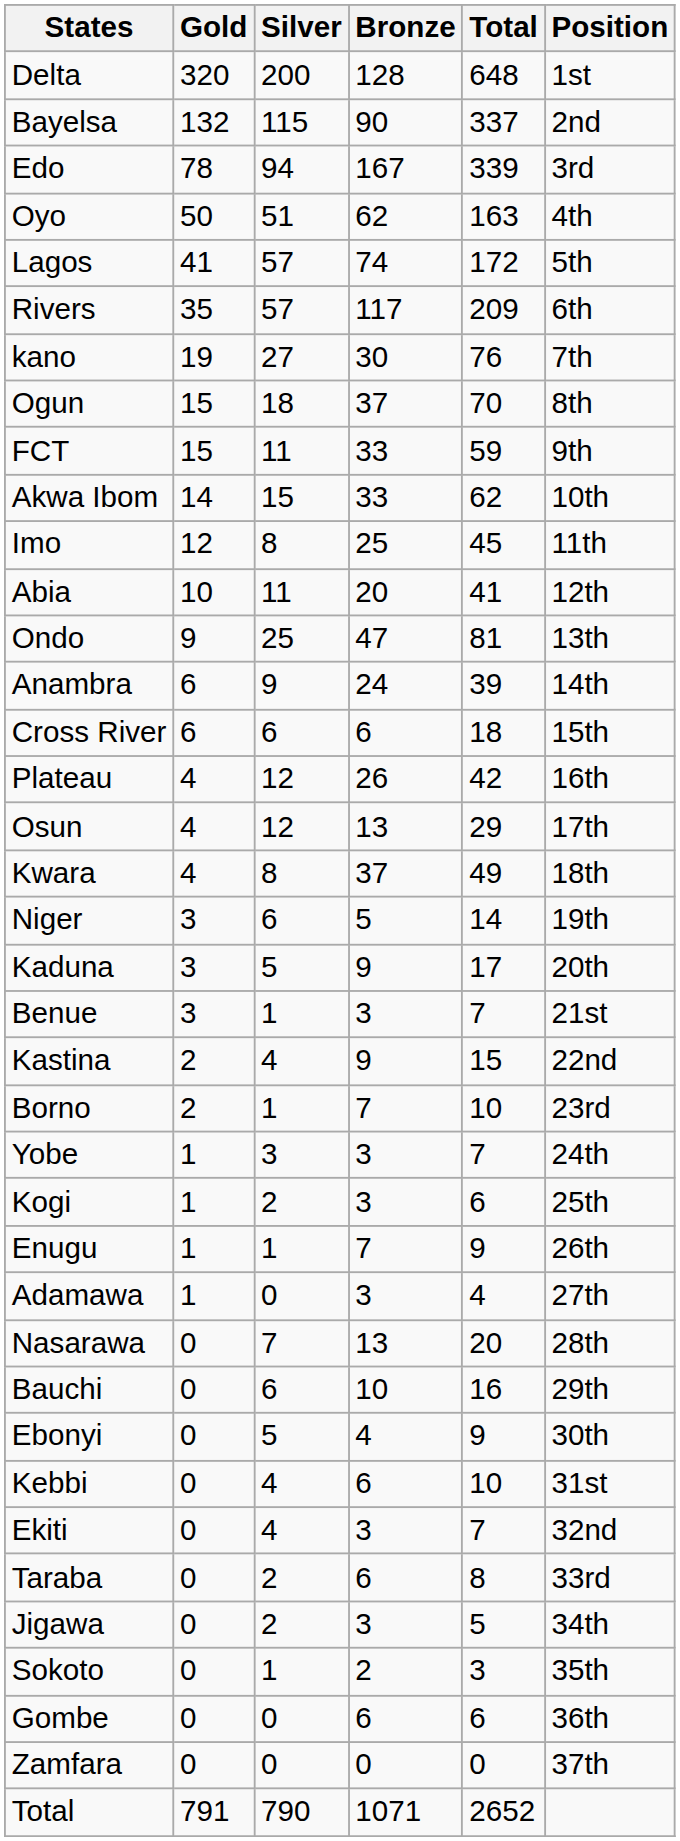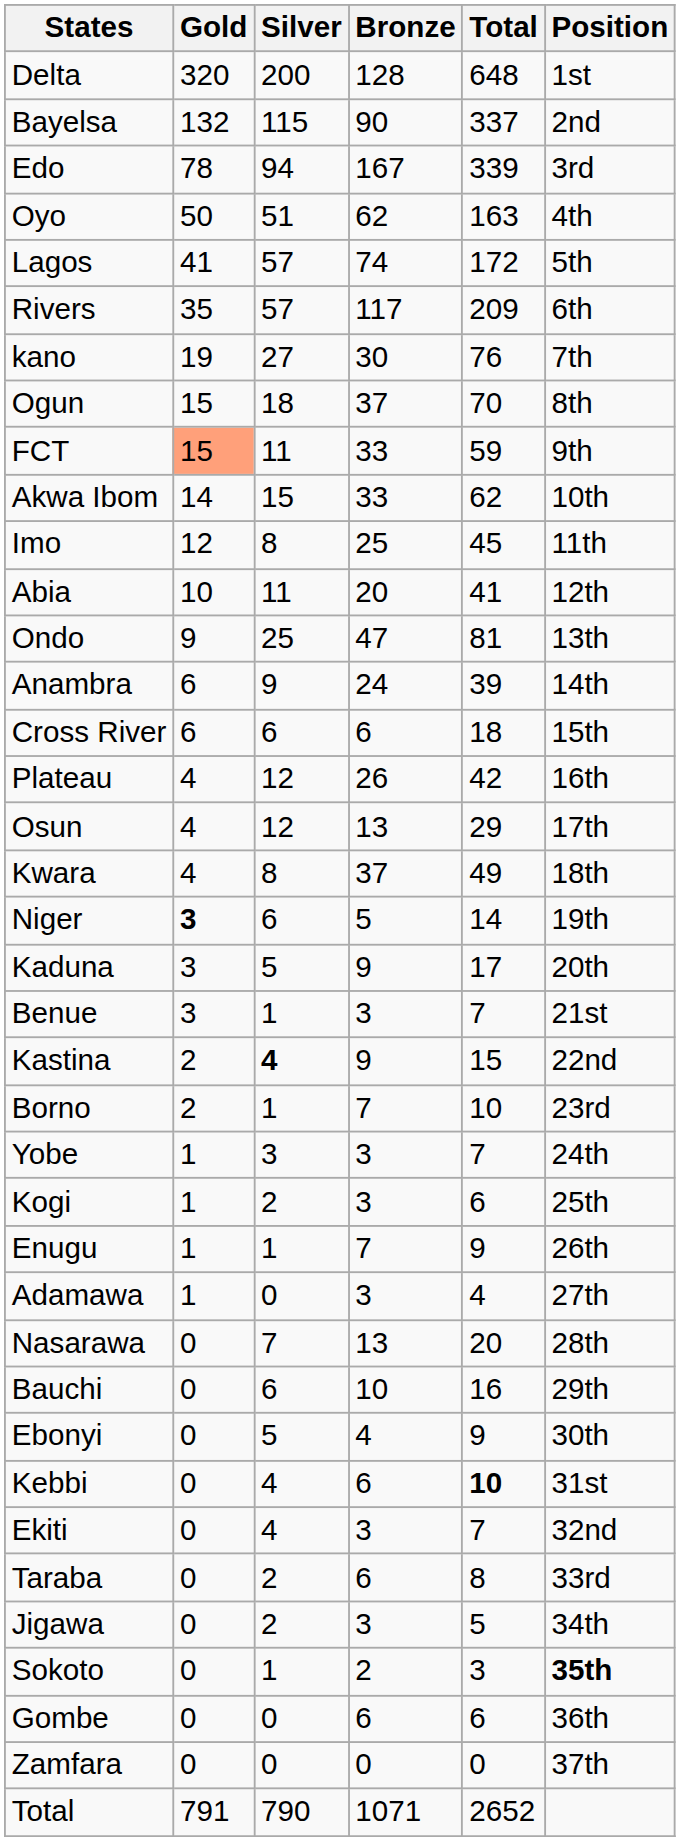(196, 450) no background -> (196, 450) lightsalmon background
(188, 919) normal -> (188, 919) bold
(269, 1060) normal -> (269, 1060) bold
(486, 1483) normal -> (486, 1483) bold
(580, 1671) normal -> (582, 1671) bold
